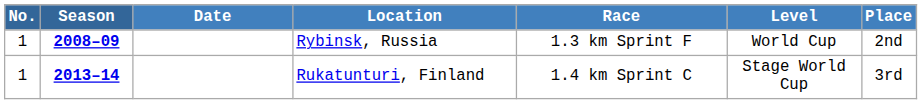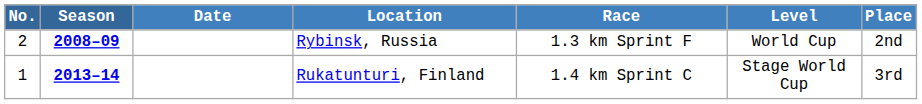(23, 43) 1 -> (23, 43) 2
